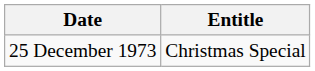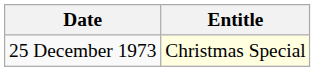(235, 50) no background -> (235, 50) lightyellow background
